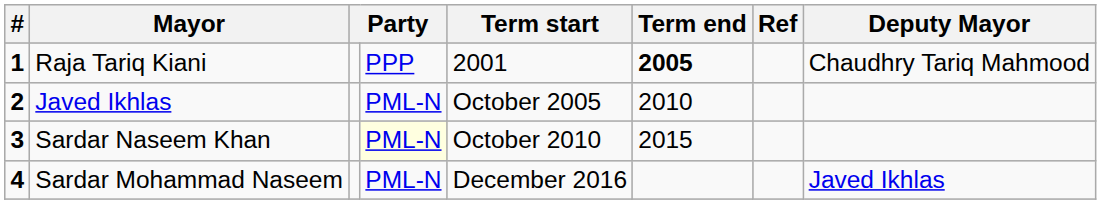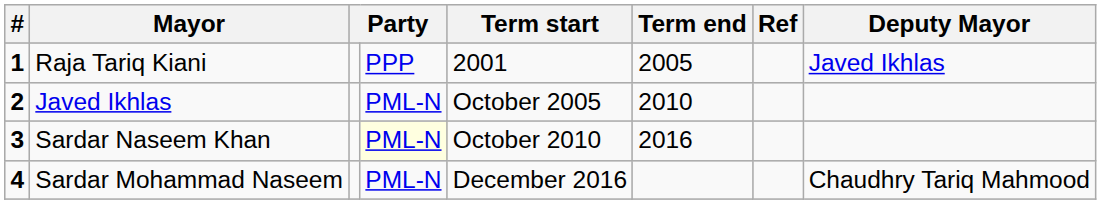(666, 62) bold -> (666, 62) normal
(949, 62) Chaudhry Tariq Mahmood -> (877, 62) Javed Ikhlas
(666, 140) 2015 -> (666, 140) 2016
(877, 179) Javed Ikhlas -> (949, 179) Chaudhry Tariq Mahmood
